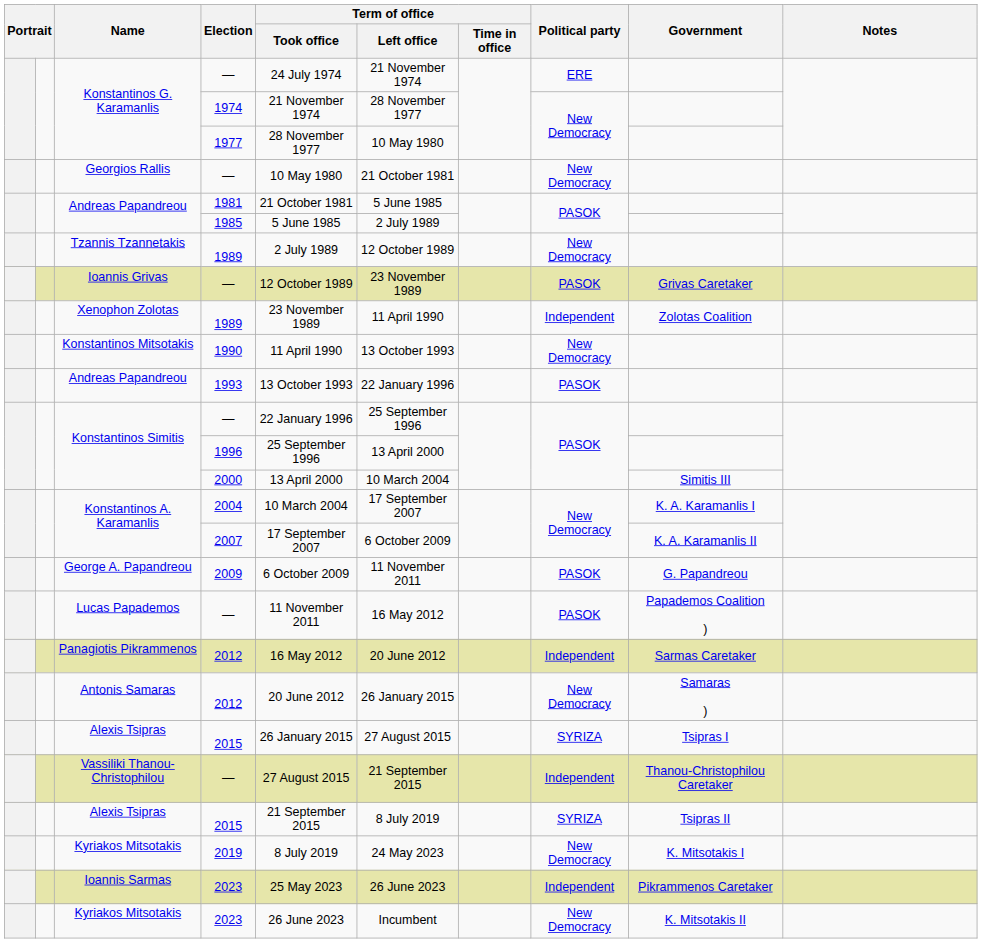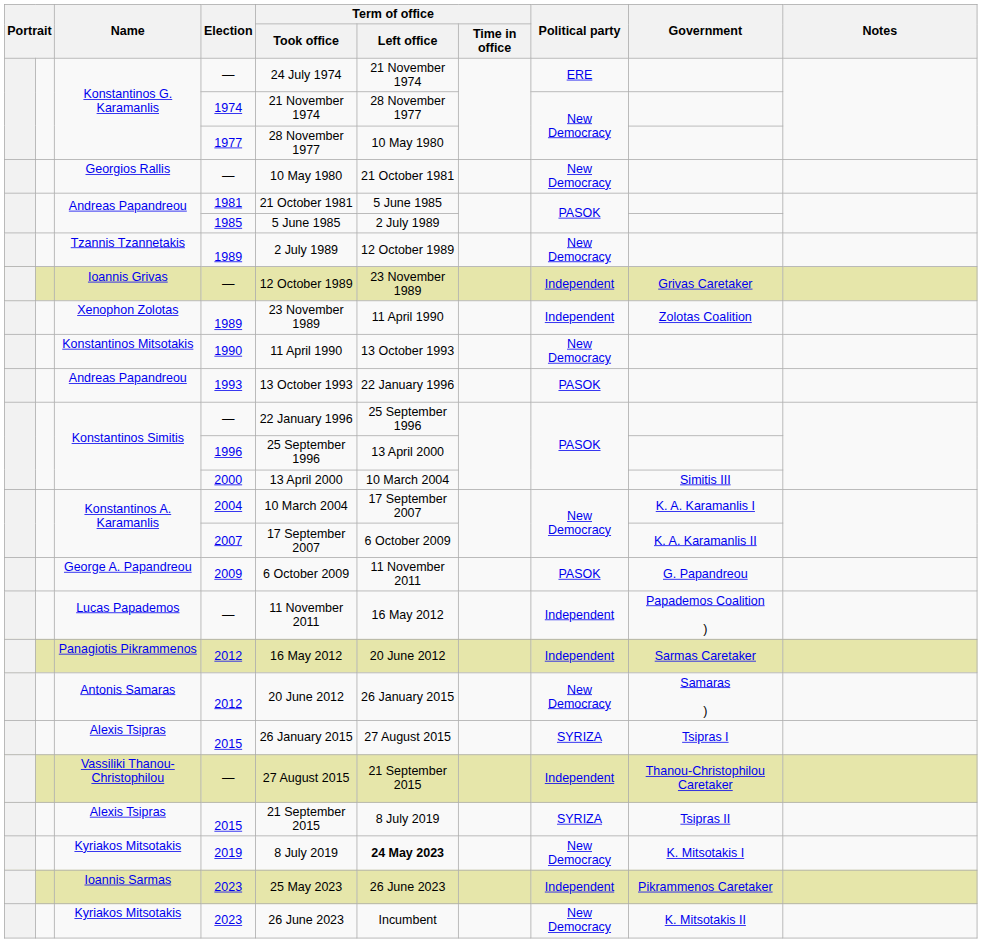(580, 283) PASOK -> (580, 283) Independent
(580, 615) PASOK -> (580, 615) Independent
(408, 853) normal -> (408, 853) bold
